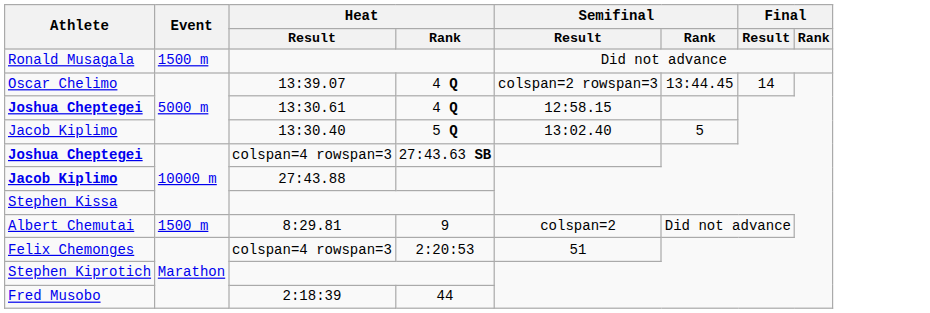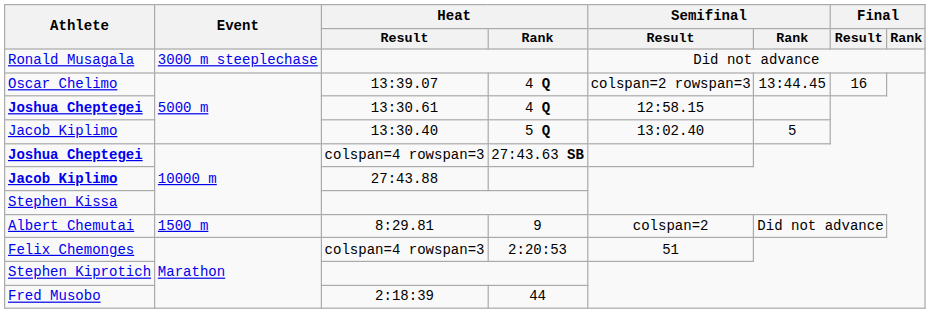(183, 61) 1500 m -> (238, 61) 3000 m steeplechase
(766, 84) 14 -> (859, 84) 16
